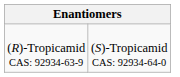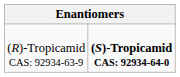(129, 55) normal -> (132, 55) bold
